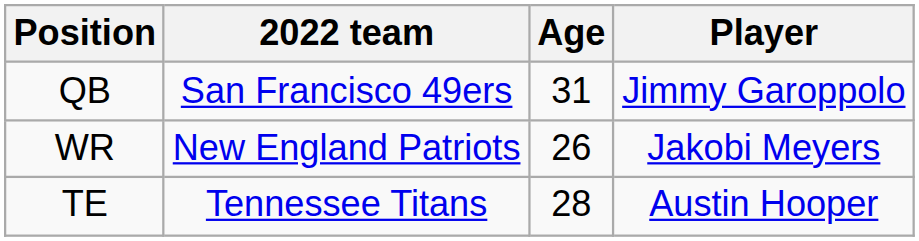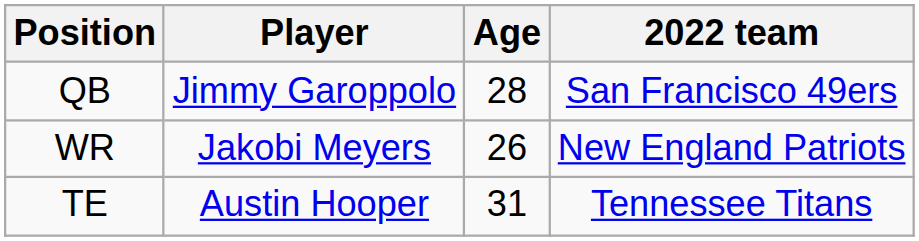columns swapped: (764, 33) <-> (347, 33)
(571, 90) 31 -> (507, 90) 28
(571, 205) 28 -> (507, 205) 31
